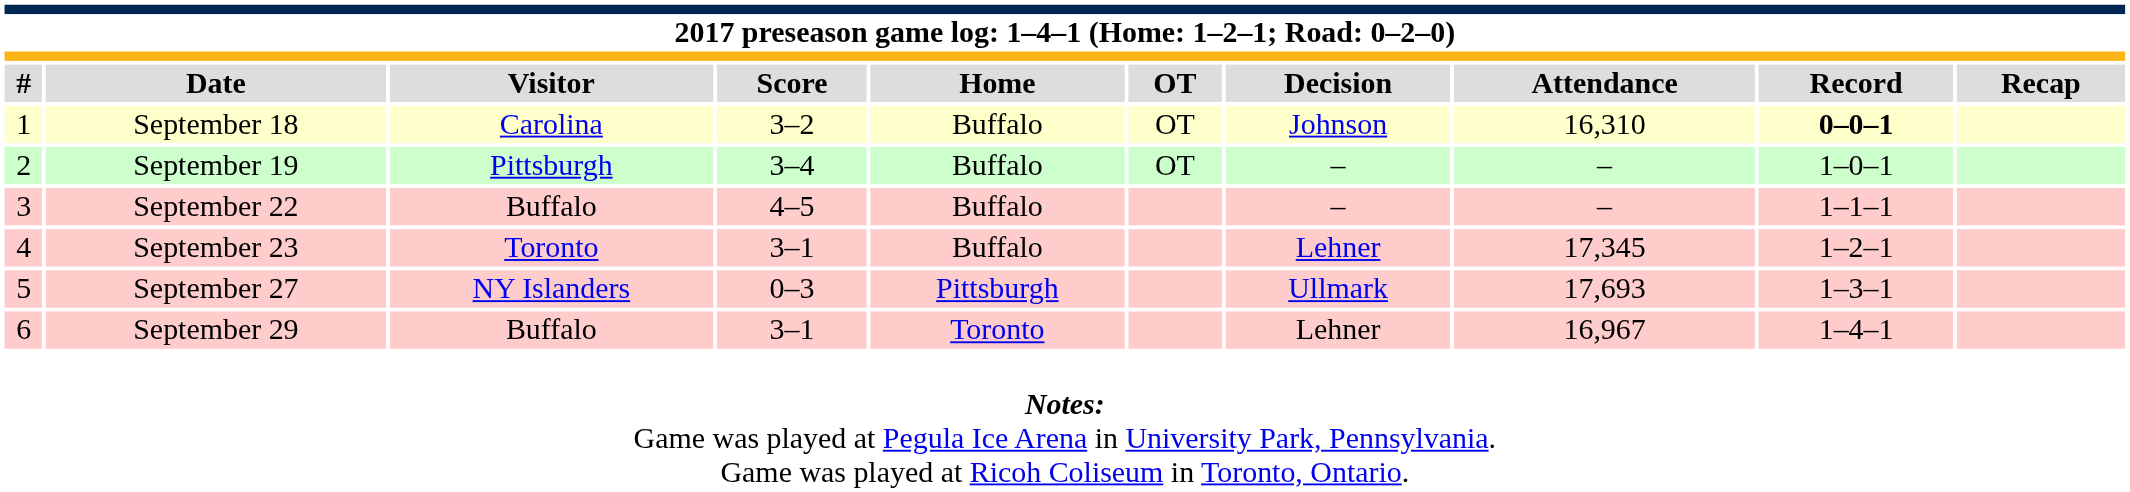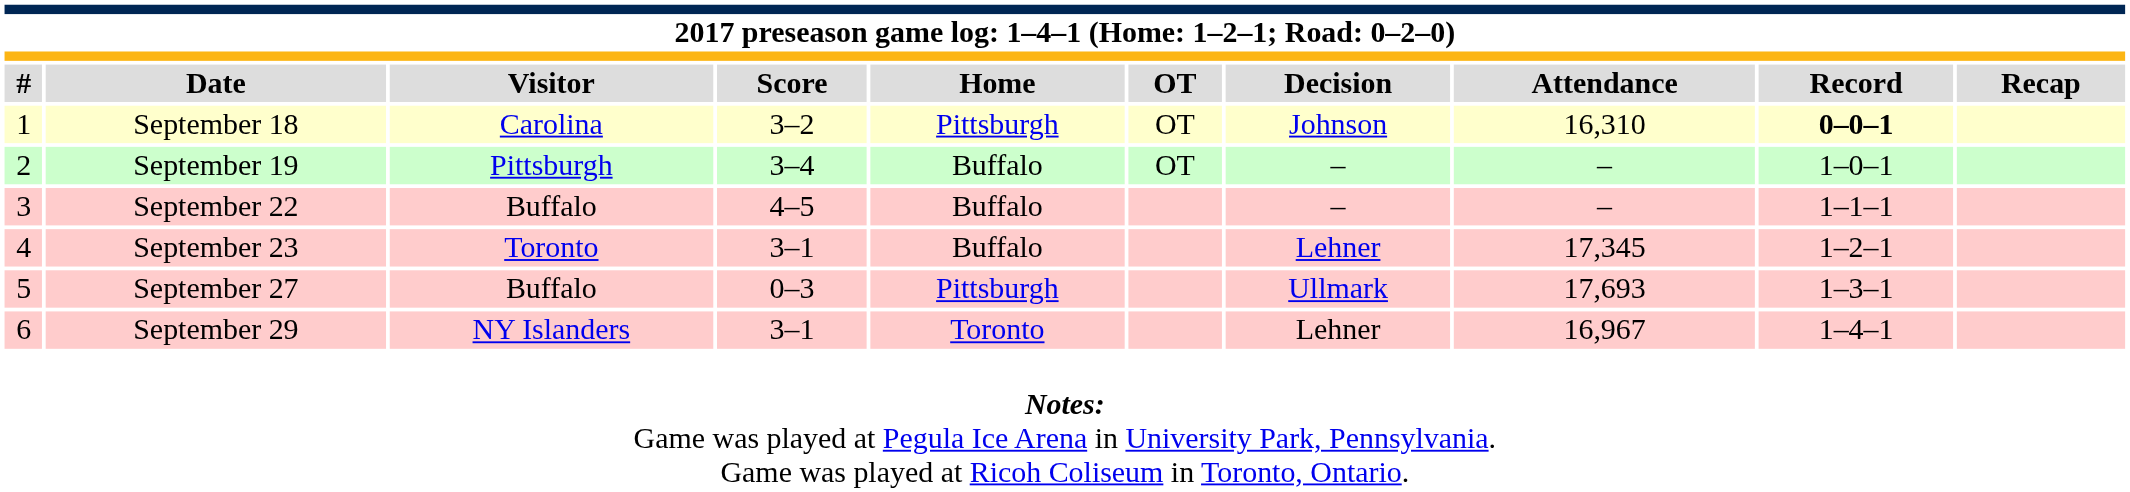(997, 123) Buffalo -> (997, 123) Pittsburgh
(551, 288) NY Islanders -> (551, 288) Buffalo
(551, 329) Buffalo -> (551, 329) NY Islanders
